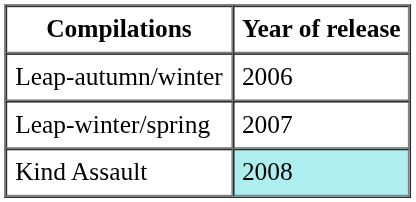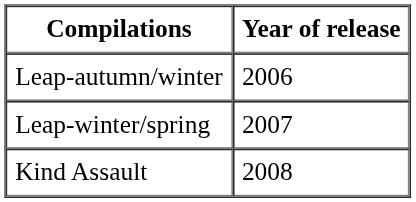(267, 172) paleturquoise background -> (267, 172) no background
